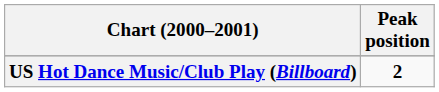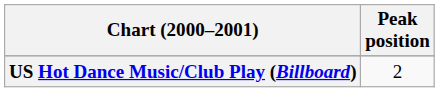(398, 71) bold -> (398, 71) normal
